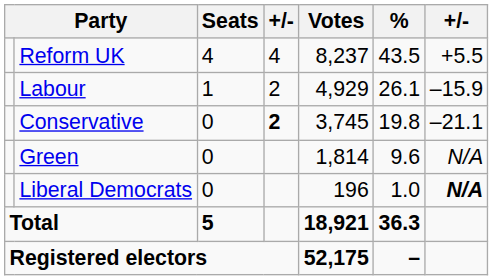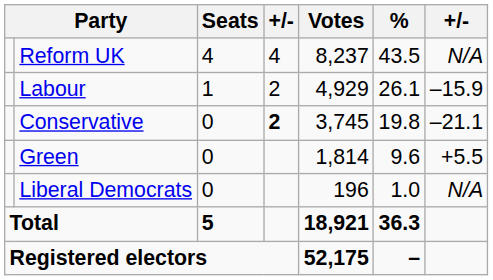(462, 55) +5.5 -> (465, 55) N/A
(465, 156) N/A -> (462, 156) +5.5
(465, 190) bold -> (465, 190) normal
